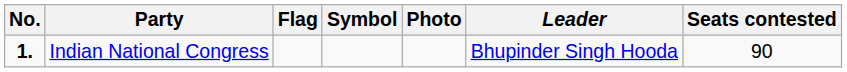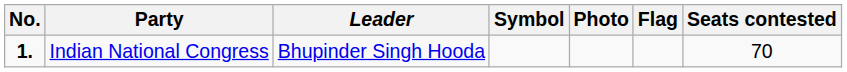columns swapped: (298, 19) <-> (574, 19)
(762, 50) 90 -> (762, 50) 70
